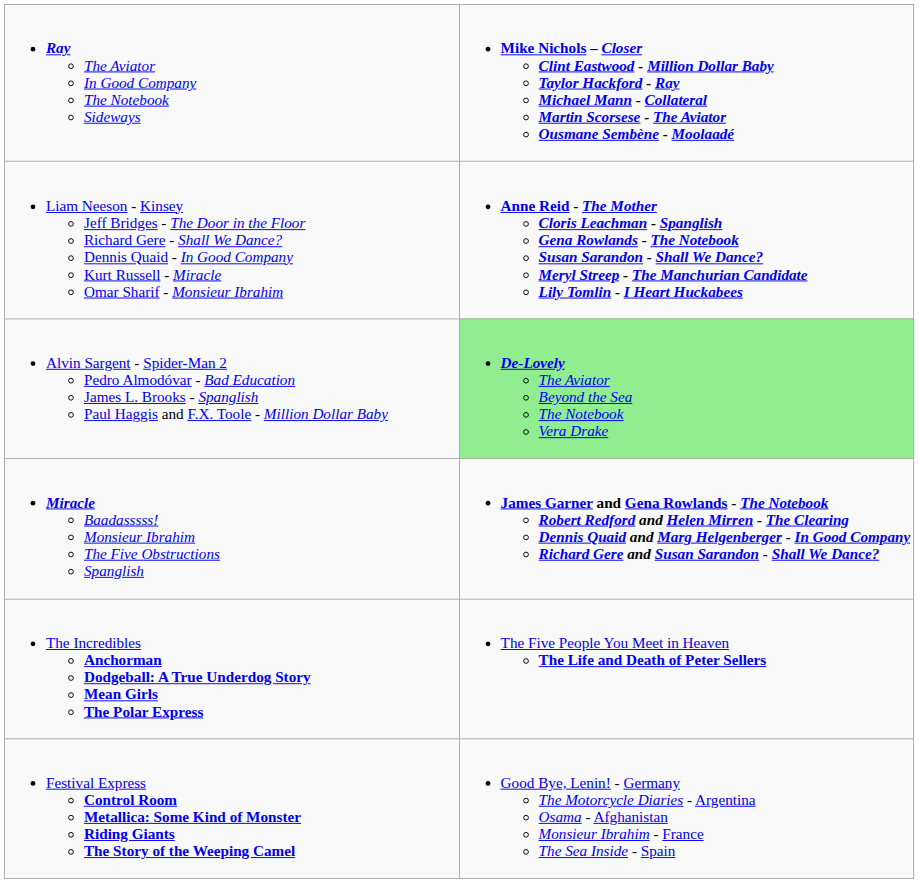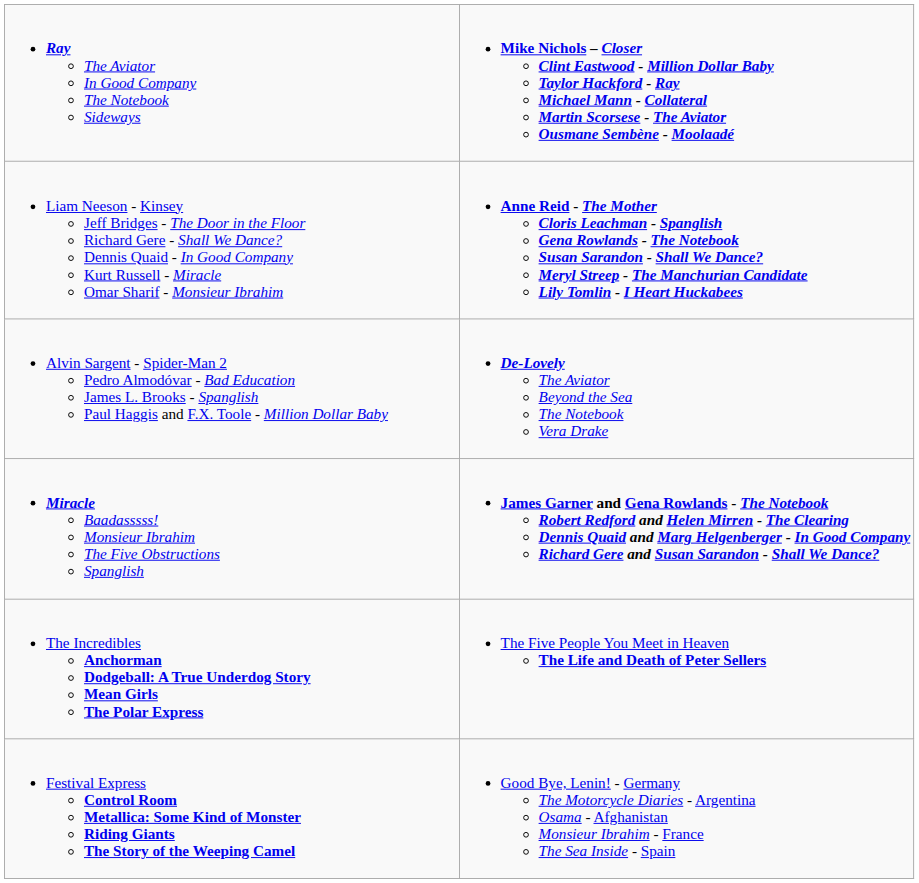(686, 397) lightgreen background -> (686, 397) no background
